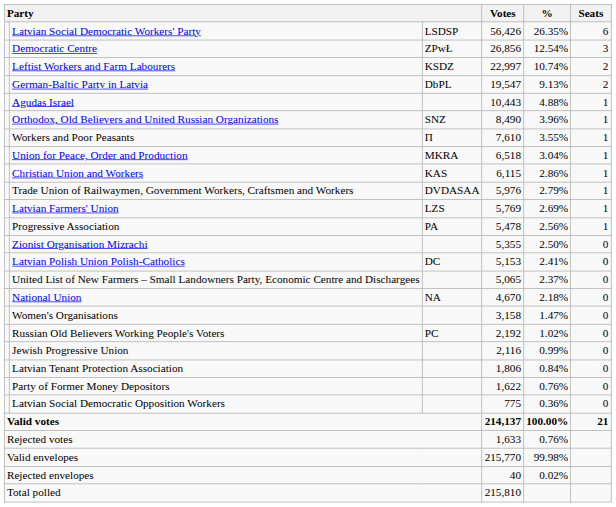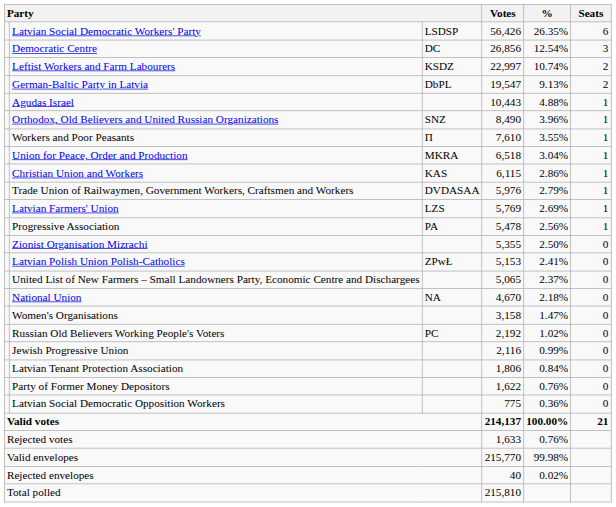(439, 48) ZPwŁ -> (432, 48) DC
(432, 262) DC -> (439, 262) ZPwŁ
